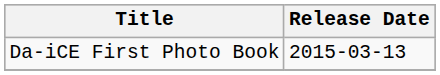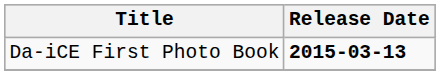(348, 53) normal -> (348, 53) bold
